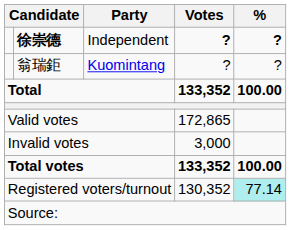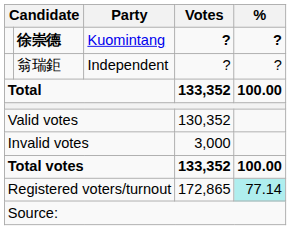(128, 40) Independent -> (126, 40) Kuomintang
(126, 66) Kuomintang -> (128, 66) Independent
(204, 120) 172,865 -> (204, 120) 130,352
(204, 189) 130,352 -> (204, 189) 172,865
